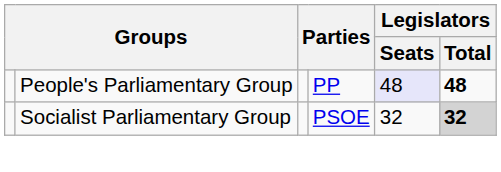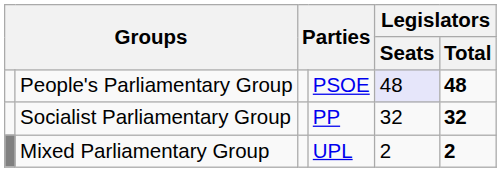(326, 85) PP -> (341, 85) PSOE
(341, 118) PSOE -> (326, 118) PP
(455, 118) lightgrey background -> (455, 118) no background
+ row: (145, 150)
